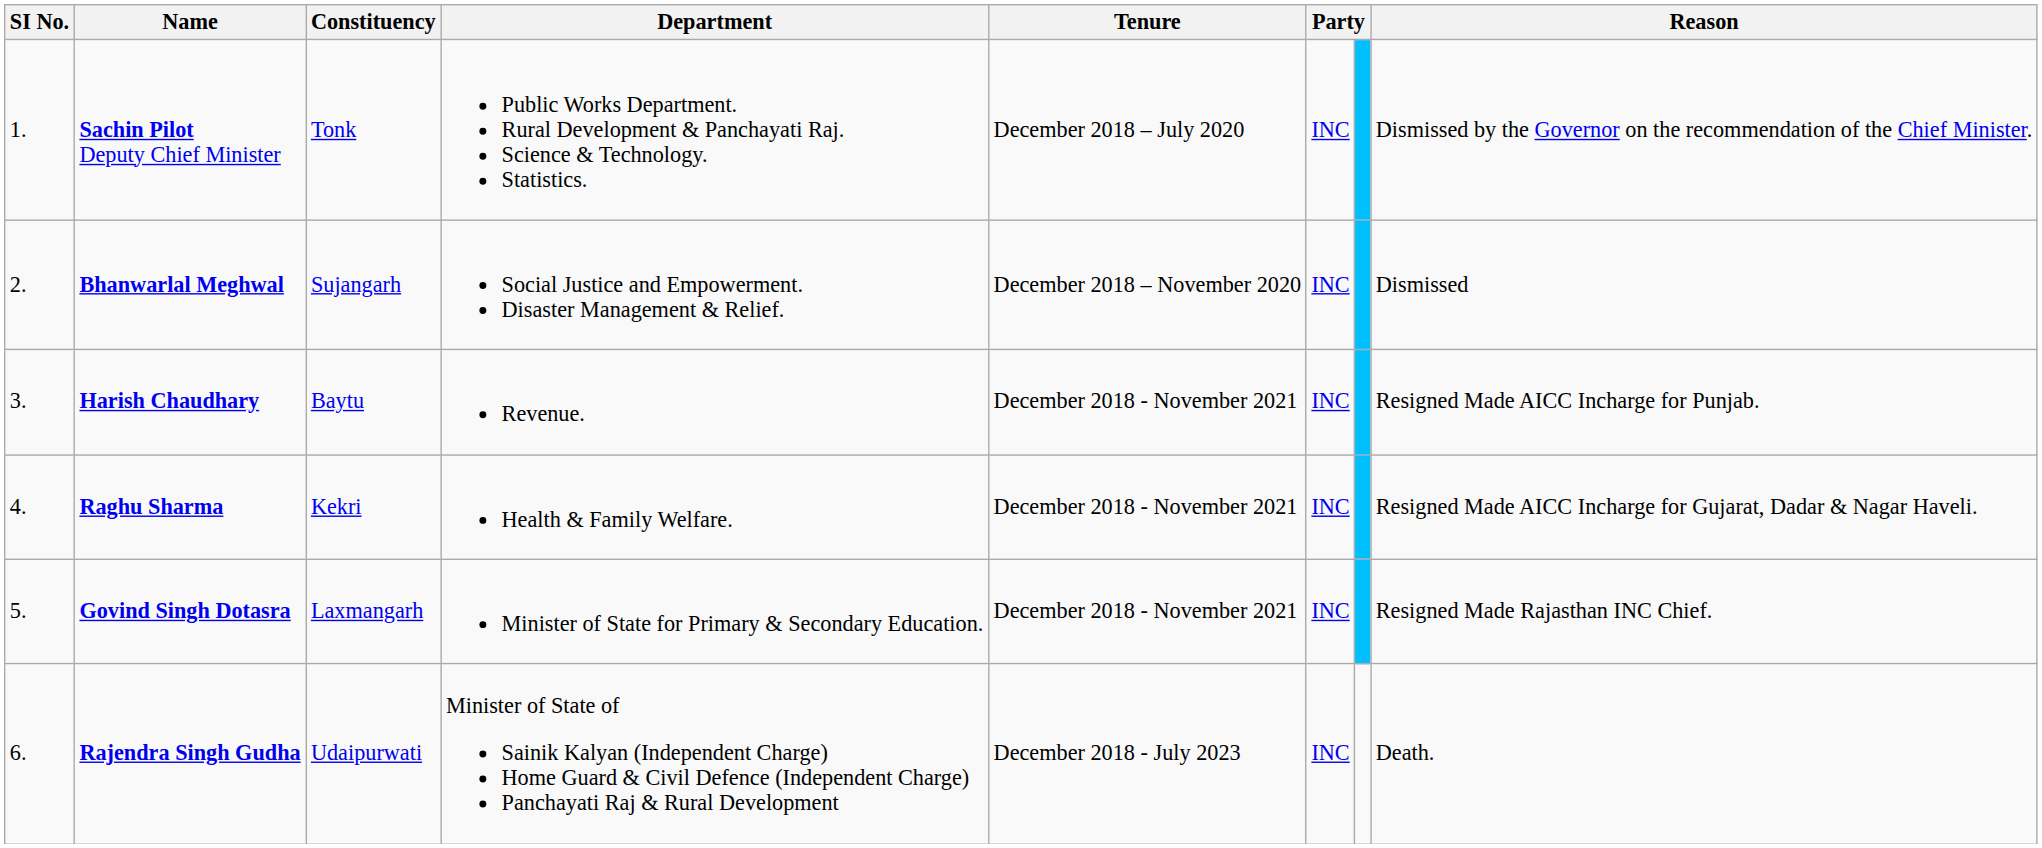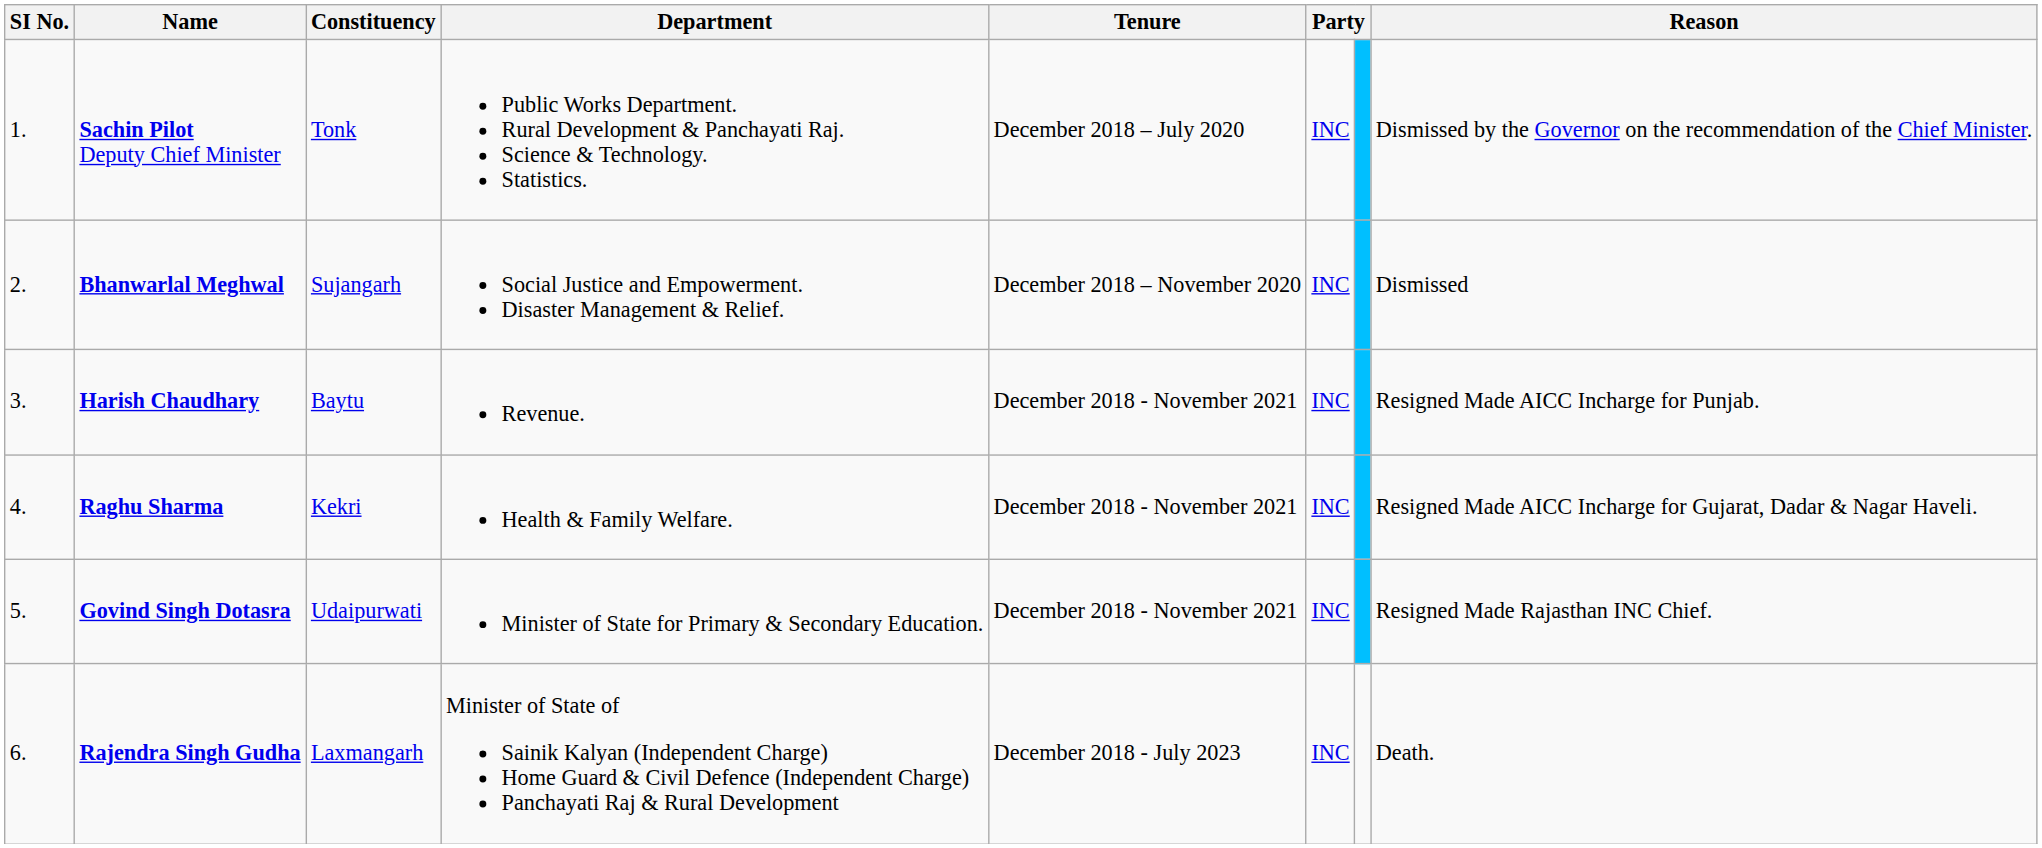(367, 611) Laxmangarh -> (366, 611) Udaipurwati
(366, 753) Udaipurwati -> (367, 753) Laxmangarh
